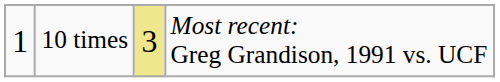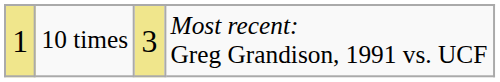(20, 40) no background -> (20, 40) khaki background
